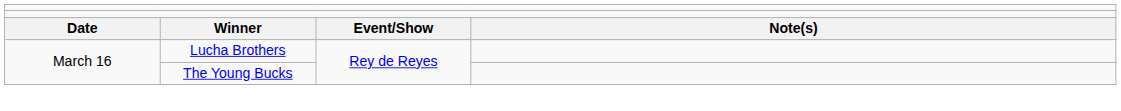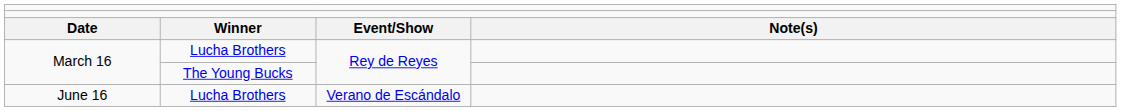+ row: (82, 95)
